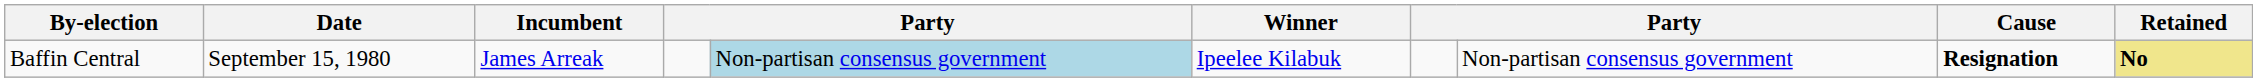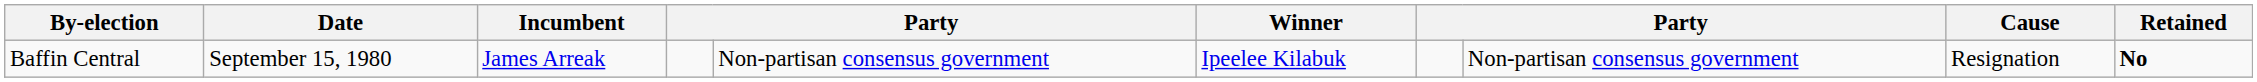(881, 58) lightblue background -> (884, 58) no background
(2001, 58) bold -> (2005, 58) normal
(2134, 58) khaki background -> (2133, 58) no background
